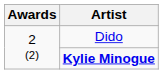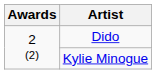(109, 58) bold -> (105, 58) normal
